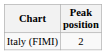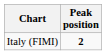(81, 41) normal -> (81, 41) bold
